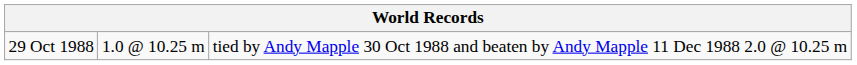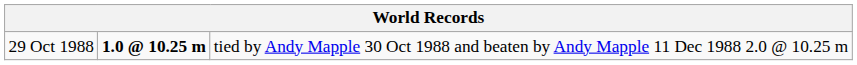(153, 45) normal -> (154, 45) bold
